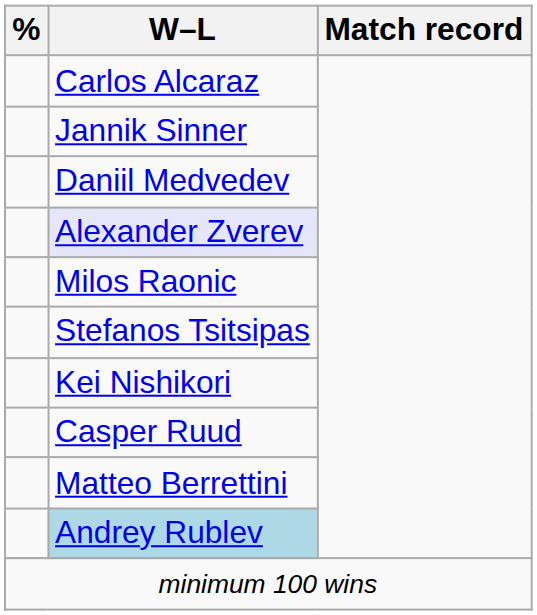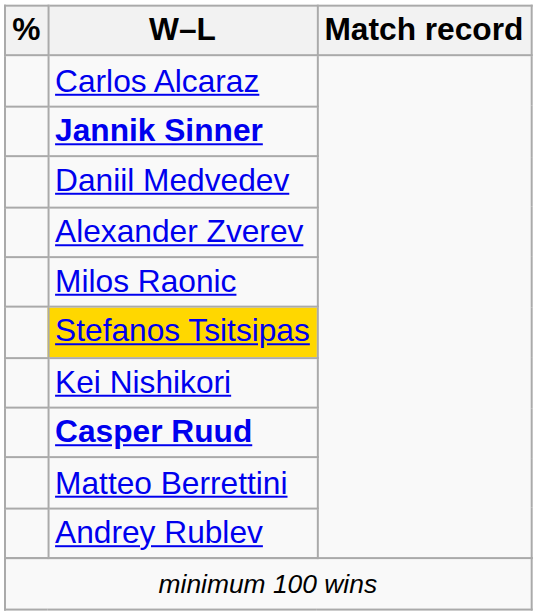(151, 130) normal -> (159, 130) bold
(179, 231) lavender background -> (179, 231) no background
(182, 331) no background -> (182, 331) gold background
(148, 432) normal -> (154, 432) bold
(159, 532) lightblue background -> (159, 532) no background
